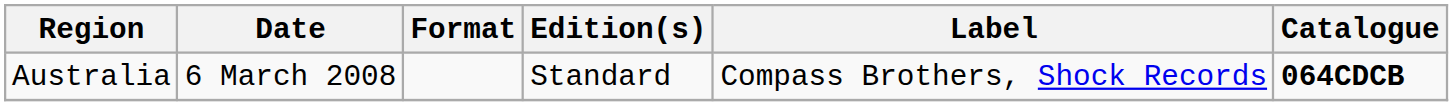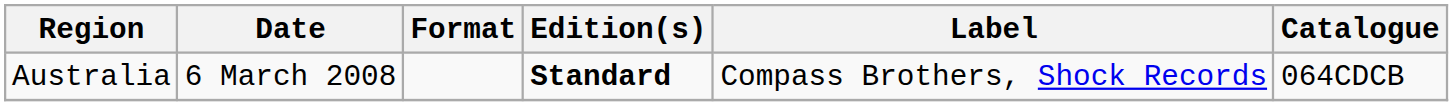(601, 77) normal -> (601, 77) bold
(1343, 77) bold -> (1343, 77) normal
